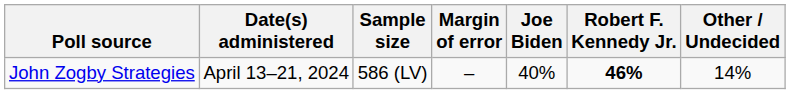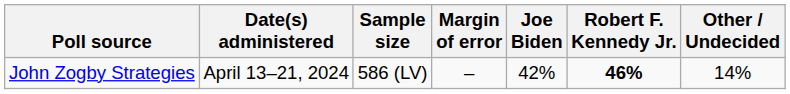(537, 72) 40% -> (537, 72) 42%
